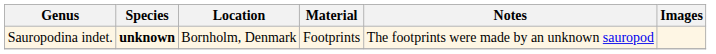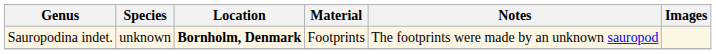(147, 37) bold -> (145, 37) normal
(239, 37) normal -> (239, 37) bold
